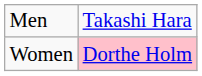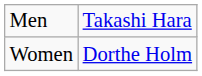(137, 53) pink background -> (137, 53) no background
